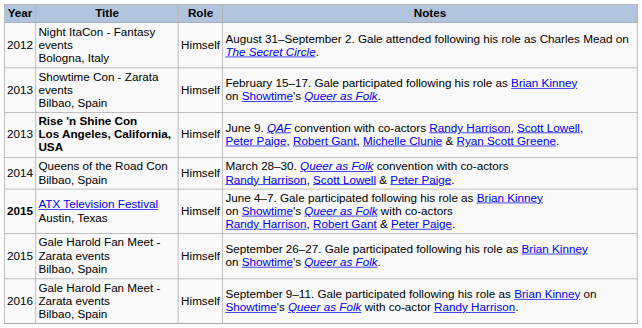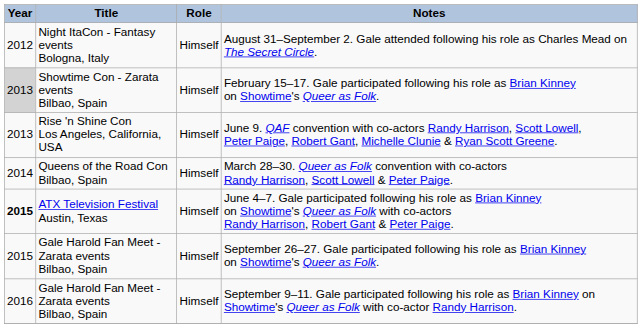(20, 90) no background -> (20, 90) lightgrey background
(105, 135) bold -> (100, 135) normal
